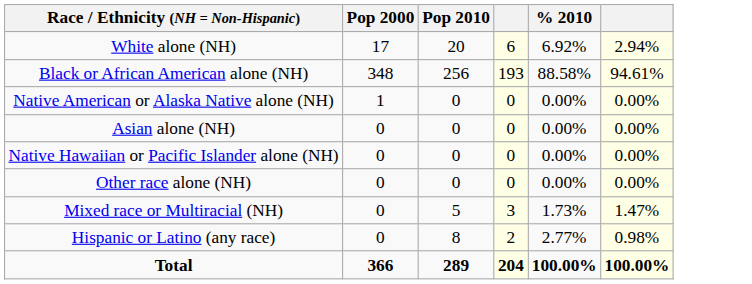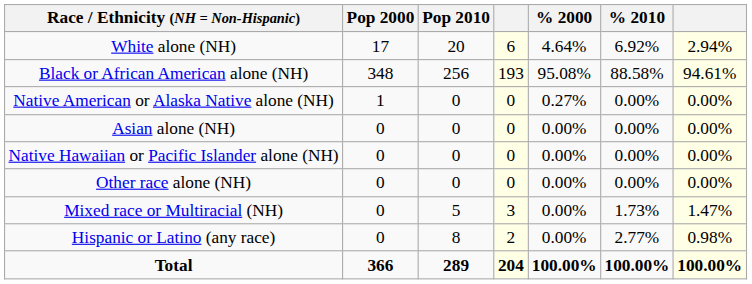+ column: (564, 18)
